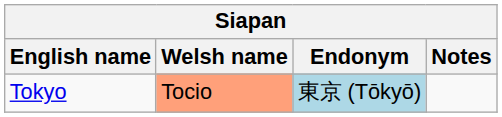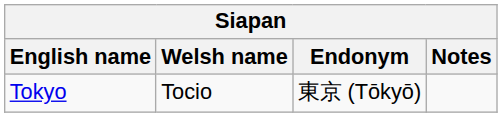(187, 92) lightsalmon background -> (187, 92) no background
(359, 92) lightblue background -> (359, 92) no background
